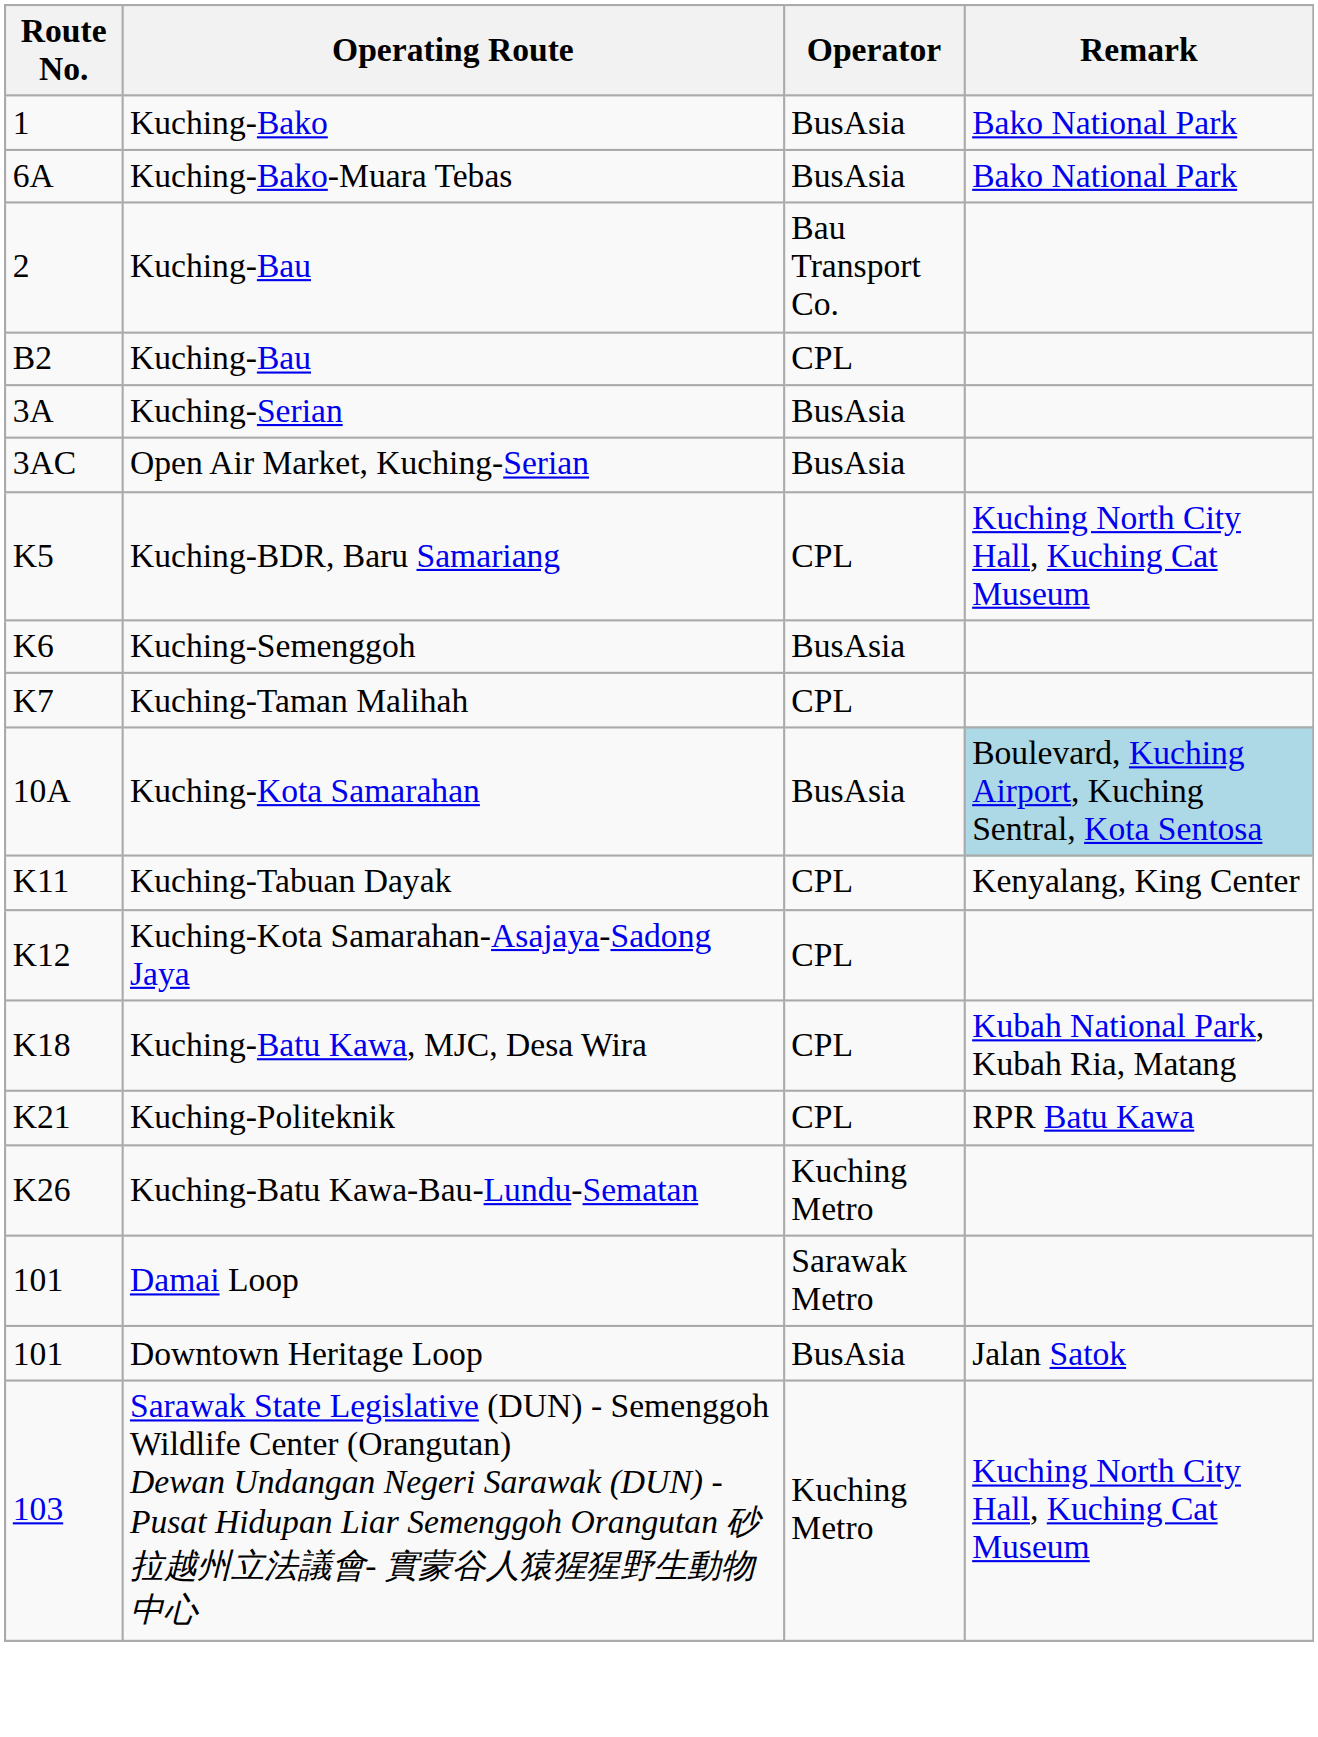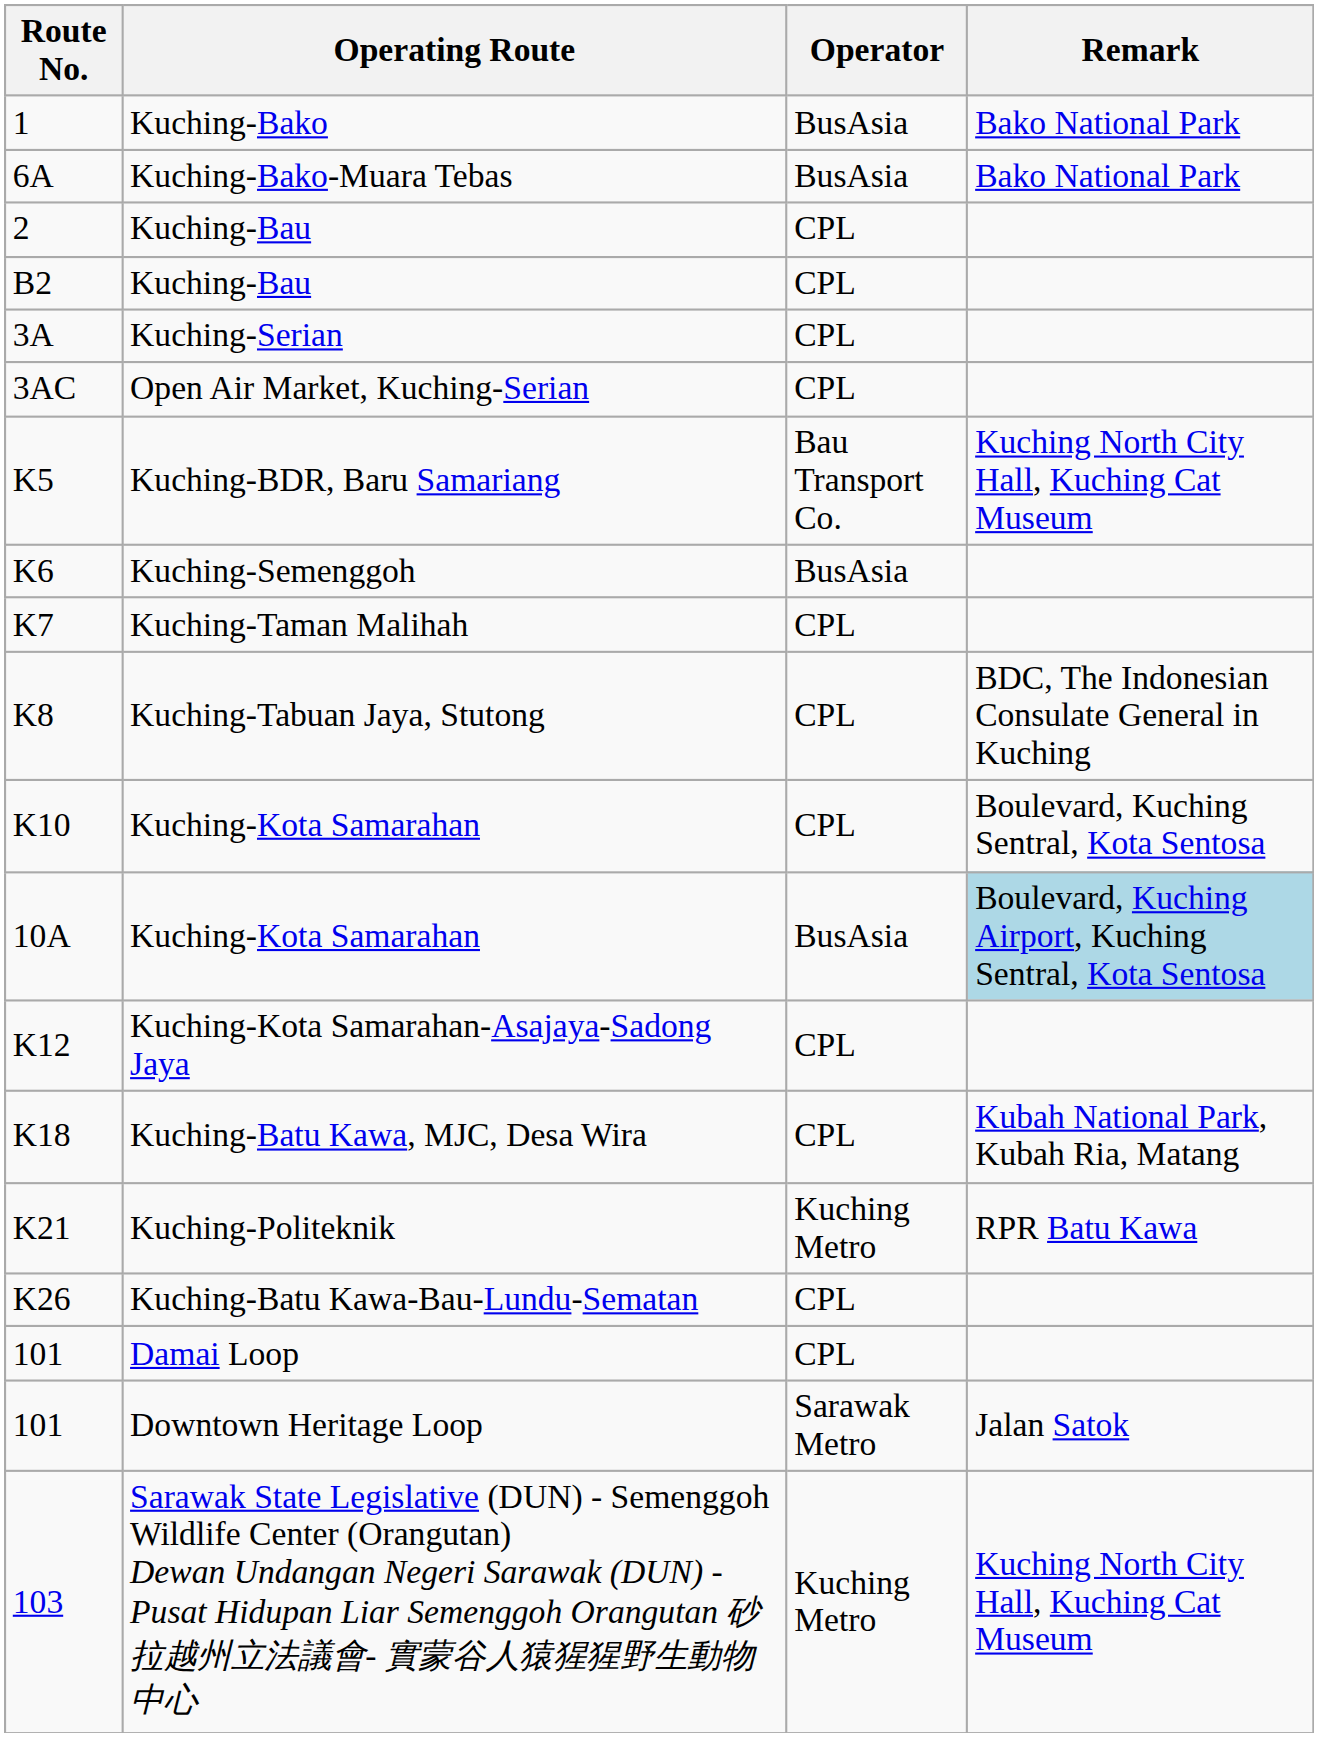(856, 266) Bau Transport Co. -> (825, 228) CPL
(848, 410) BusAsia -> (825, 335) CPL
(848, 464) BusAsia -> (825, 388) CPL
(822, 555) CPL -> (859, 479) Bau Transport Co.
+ row: (33, 715)
+ row: (42, 825)
- row: (41, 881)
(822, 1117) CPL -> (852, 1227) Kuching Metro
(849, 1189) Kuching Metro -> (825, 1299) CPL
(849, 1280) Sarawak Metro -> (825, 1352) CPL
(848, 1352) BusAsia -> (852, 1425) Sarawak Metro
